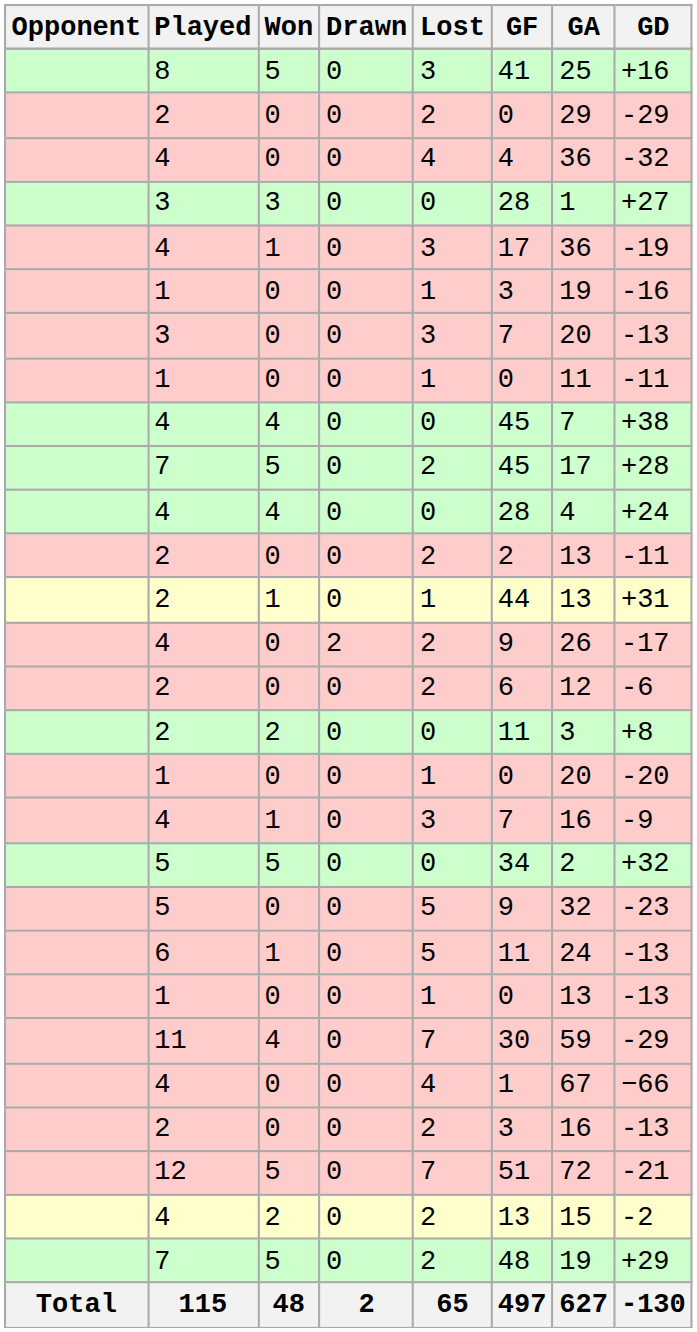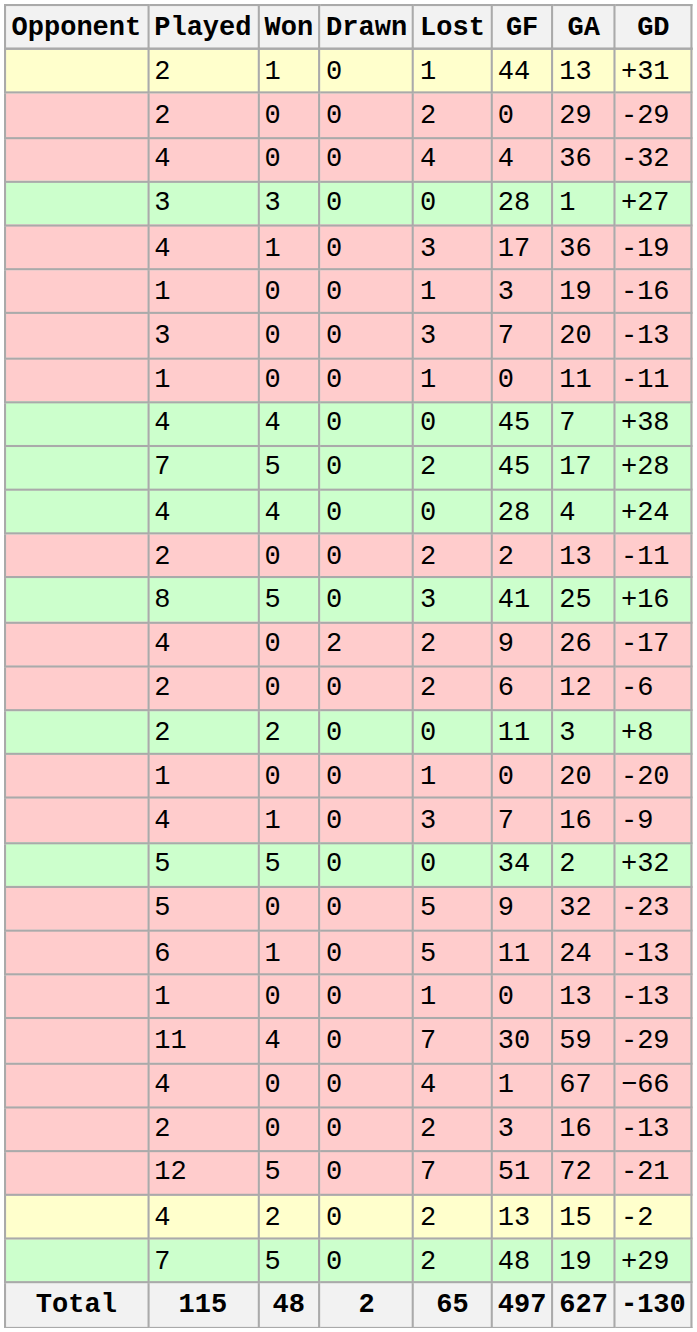rows swapped: (162, 600) <-> (162, 71)
